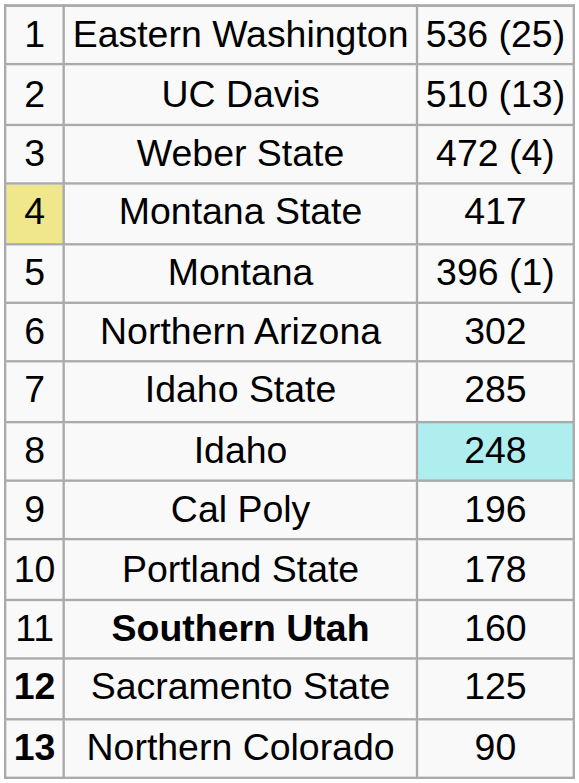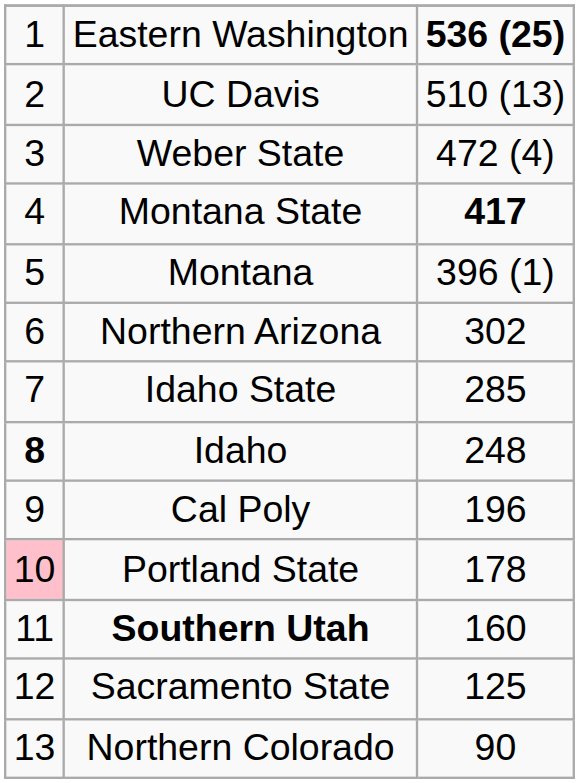(495, 34) normal -> (495, 34) bold
(35, 212) khaki background -> (35, 212) no background
(495, 212) normal -> (495, 212) bold
(35, 450) normal -> (35, 450) bold
(495, 450) paleturquoise background -> (495, 450) no background
(35, 569) no background -> (35, 569) pink background
(35, 687) bold -> (35, 687) normal
(35, 747) bold -> (35, 747) normal
